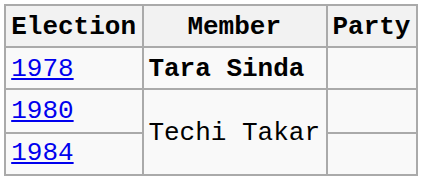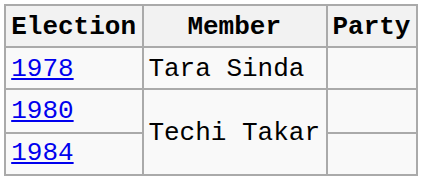(226, 69) bold -> (226, 69) normal
